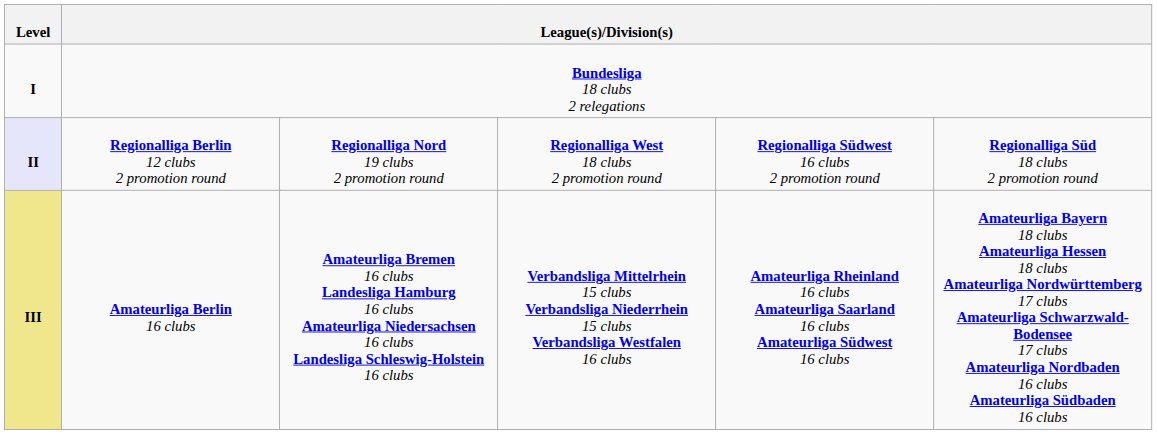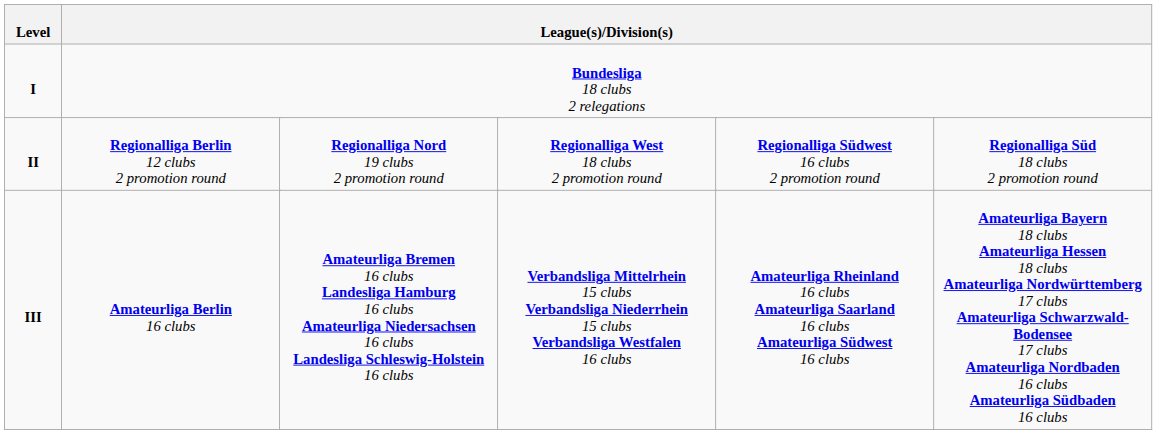(33, 162) lavender background -> (33, 162) no background
(33, 318) khaki background -> (33, 318) no background
